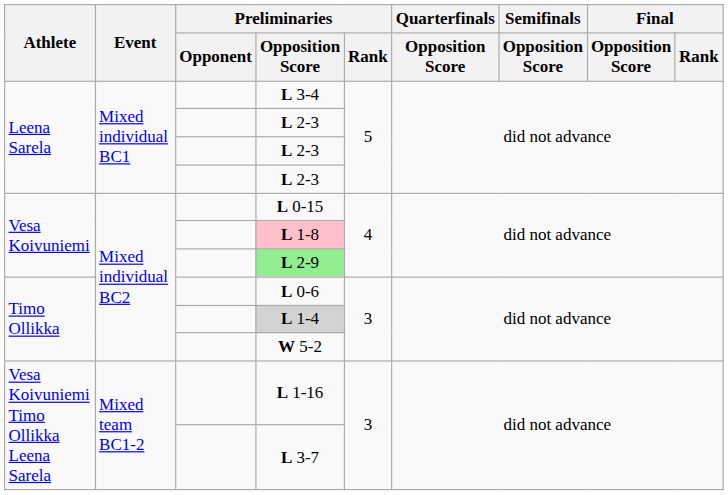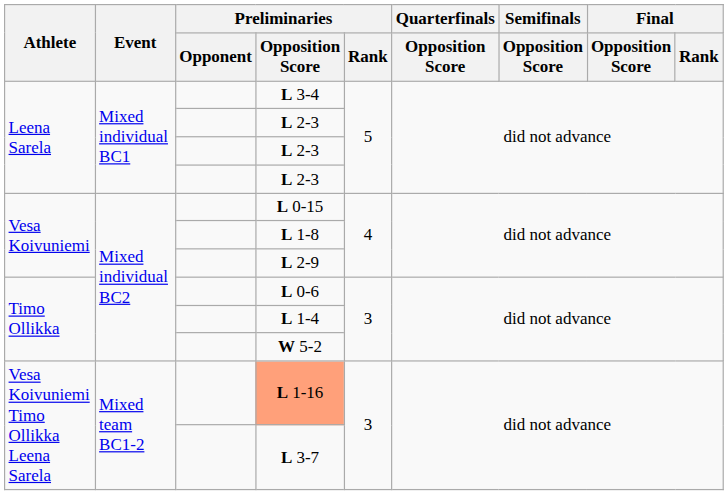(300, 235) pink background -> (300, 235) no background
(300, 263) lightgreen background -> (300, 263) no background
(300, 319) lightgrey background -> (300, 319) no background
(300, 393) no background -> (300, 393) lightsalmon background
